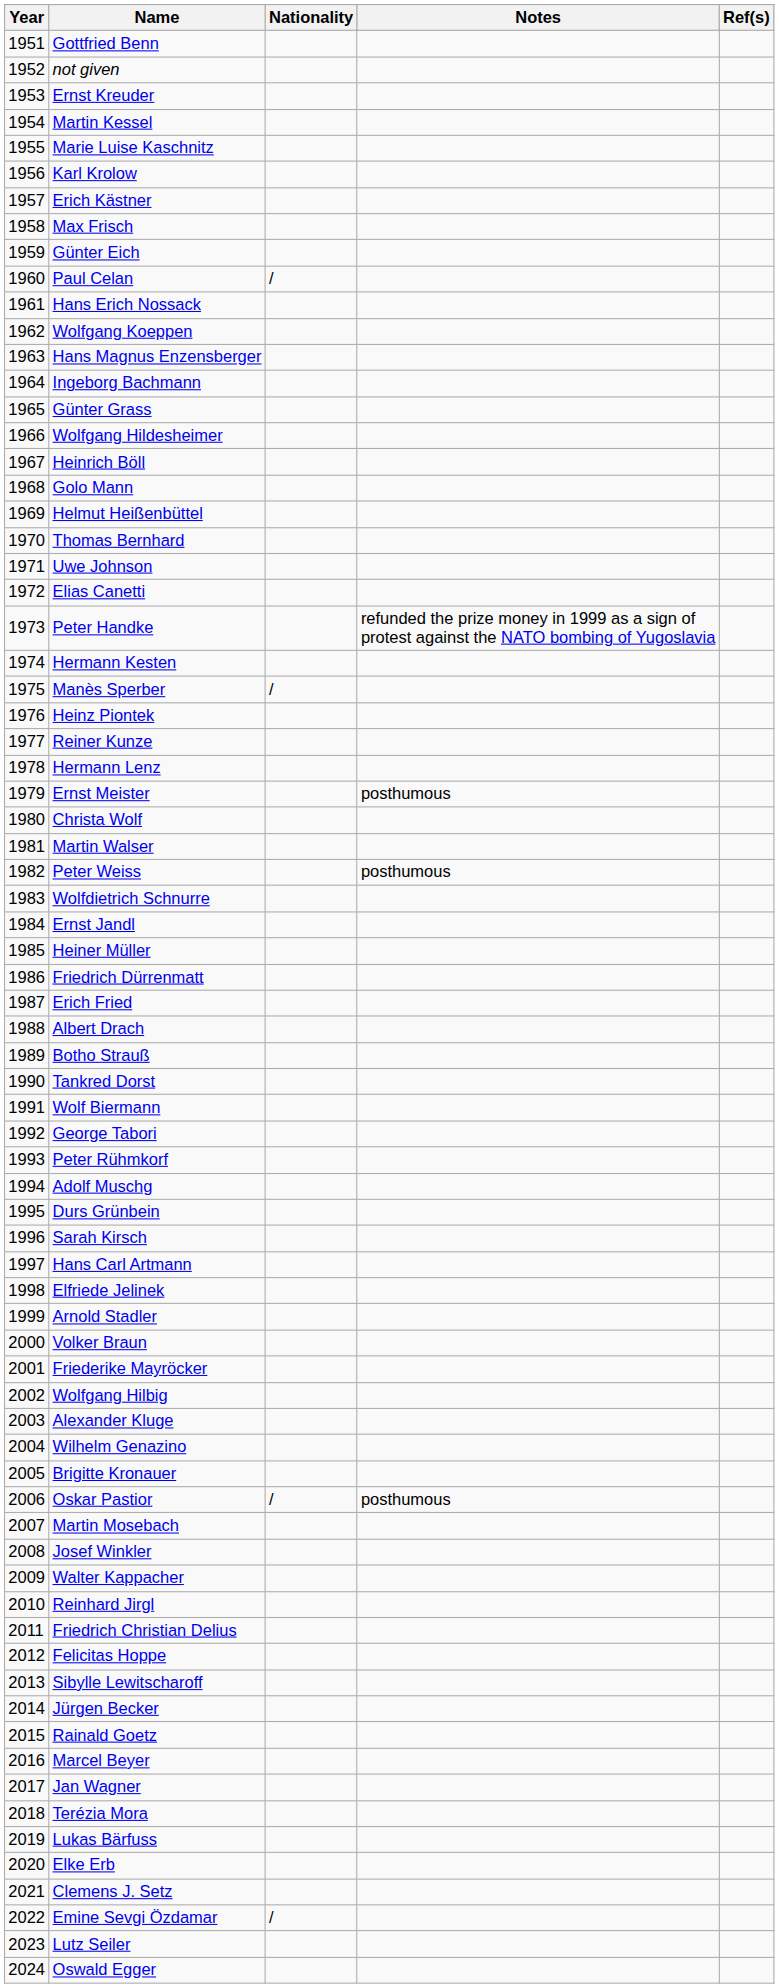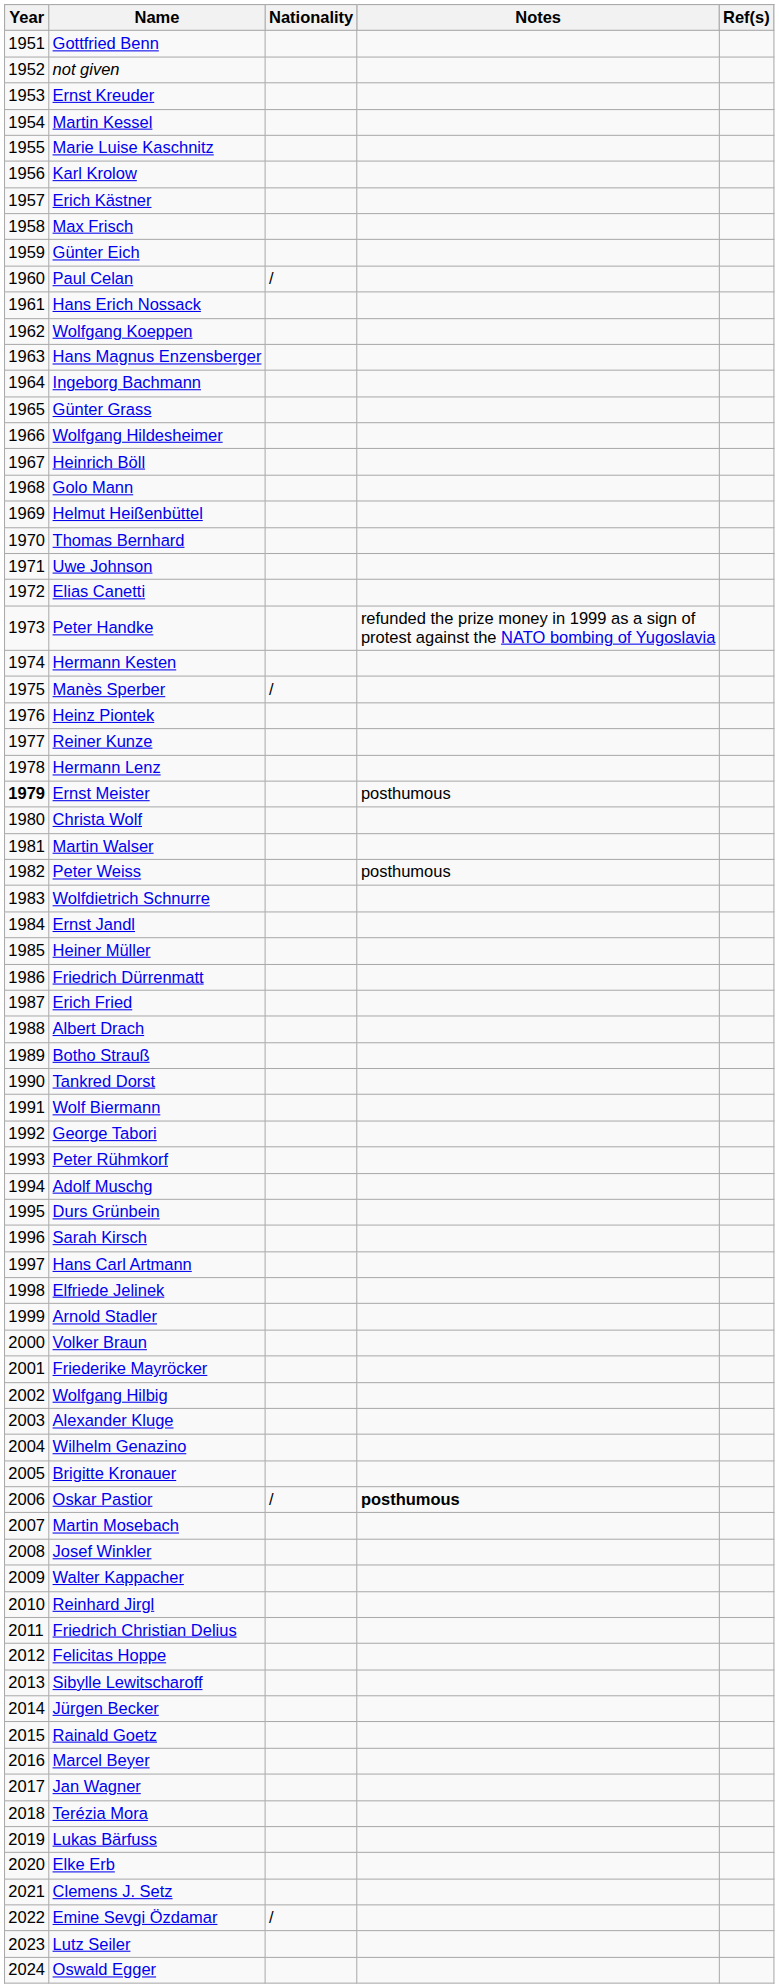(27, 794) normal -> (27, 794) bold
(406, 1499) normal -> (410, 1499) bold
